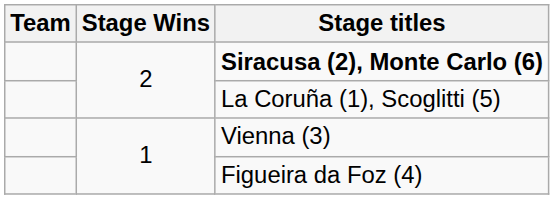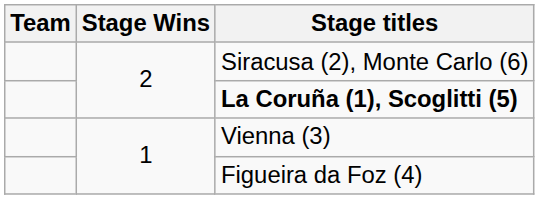(382, 61) bold -> (375, 61) normal
(361, 99) normal -> (369, 99) bold
